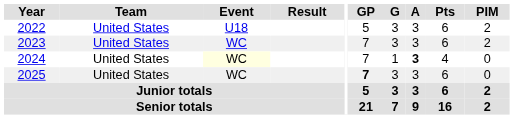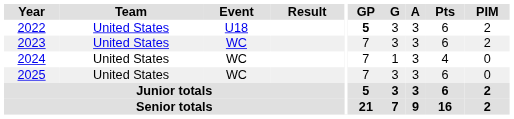(366, 27) normal -> (366, 27) bold
(236, 59) lightyellow background -> (236, 59) no background
(415, 59) bold -> (415, 59) normal
(366, 75) bold -> (366, 75) normal
